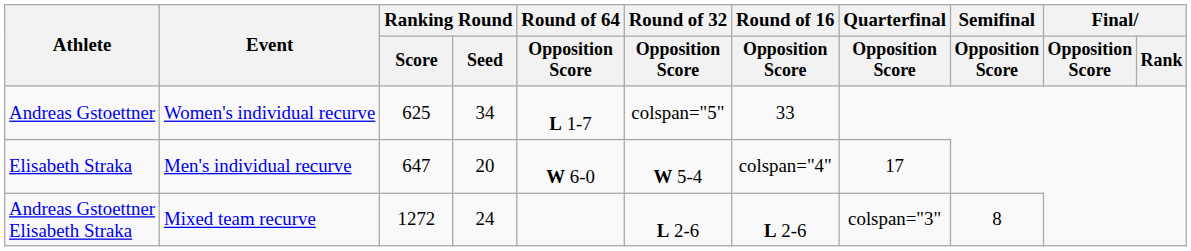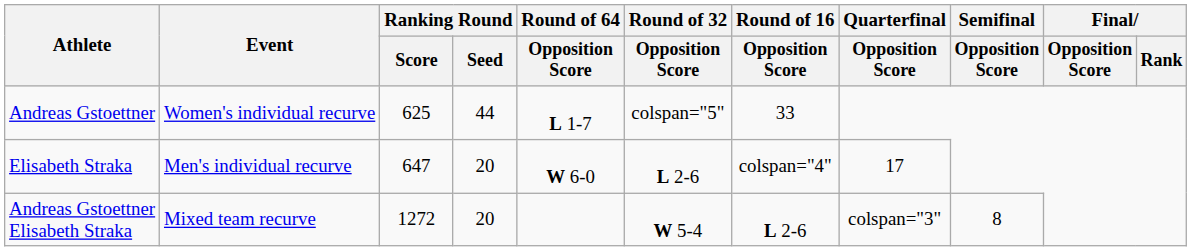(485, 113) 34 -> (485, 113) 44
(678, 177) W 5-4 -> (678, 177) L 2-6
(485, 219) 24 -> (485, 219) 20
(678, 230) L 2-6 -> (678, 230) W 5-4
